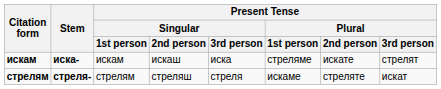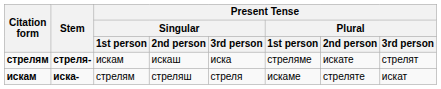(22, 60) искам -> (28, 60) стрелям
(66, 60) иска- -> (72, 60) стреля-
(28, 76) стрелям -> (22, 76) искам
(72, 76) стреля- -> (66, 76) иска-
